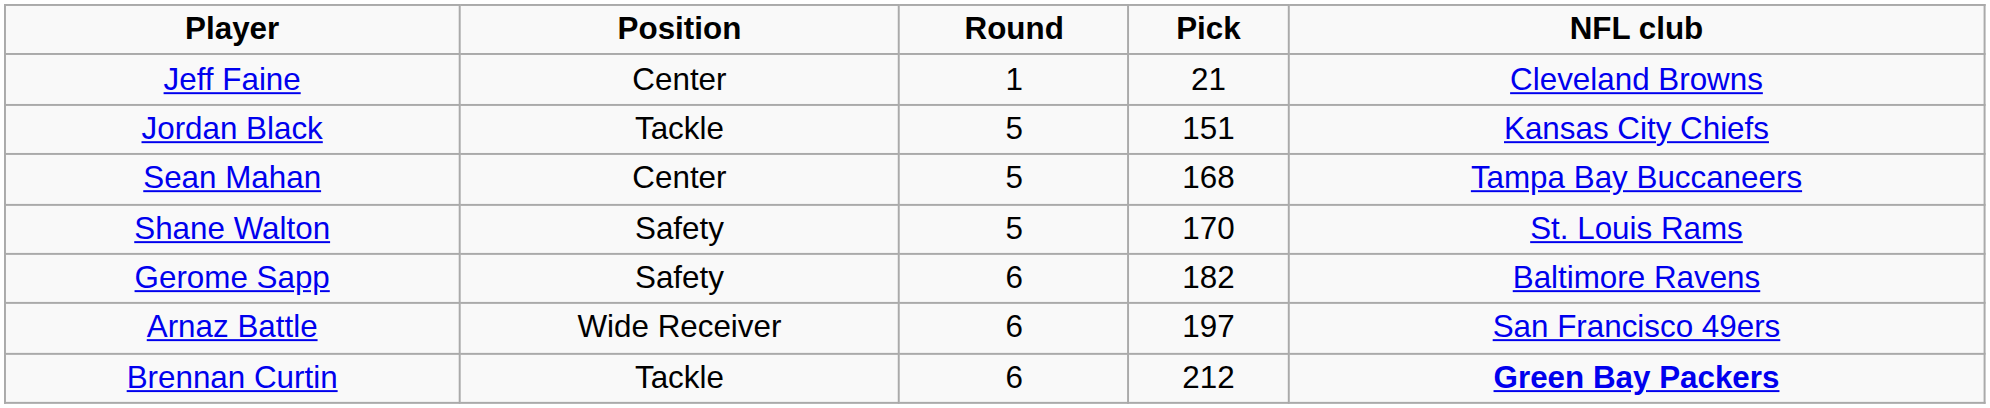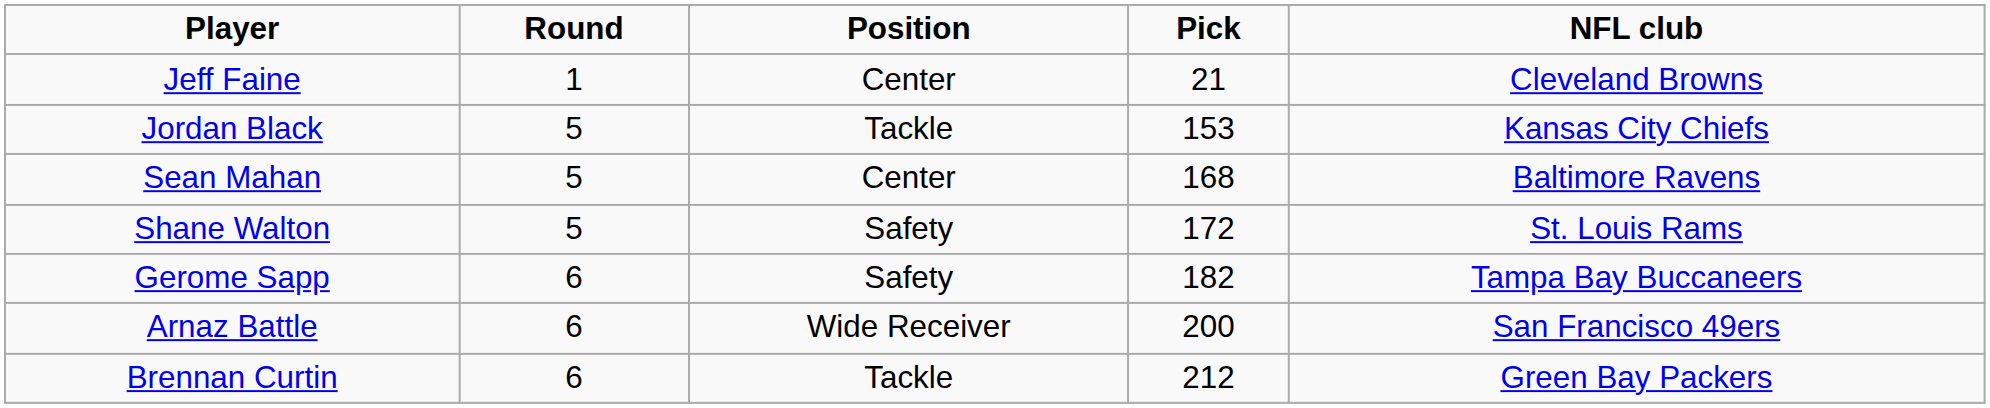columns swapped: (679, 29) <-> (1014, 29)
(1208, 128) 151 -> (1208, 128) 153
(1636, 178) Tampa Bay Buccaneers -> (1636, 178) Baltimore Ravens
(1208, 228) 170 -> (1208, 228) 172
(1636, 278) Baltimore Ravens -> (1636, 278) Tampa Bay Buccaneers
(1208, 327) 197 -> (1208, 327) 200
(1636, 377) bold -> (1636, 377) normal
